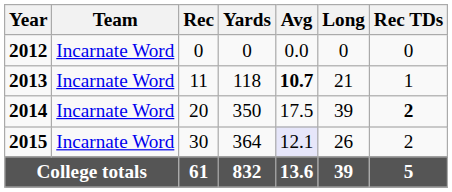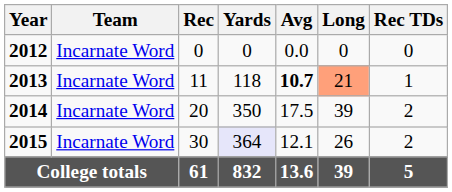(344, 80) no background -> (344, 80) lightsalmon background
(409, 111) bold -> (409, 111) normal
(247, 141) no background -> (247, 141) lavender background
(297, 141) lavender background -> (297, 141) no background
